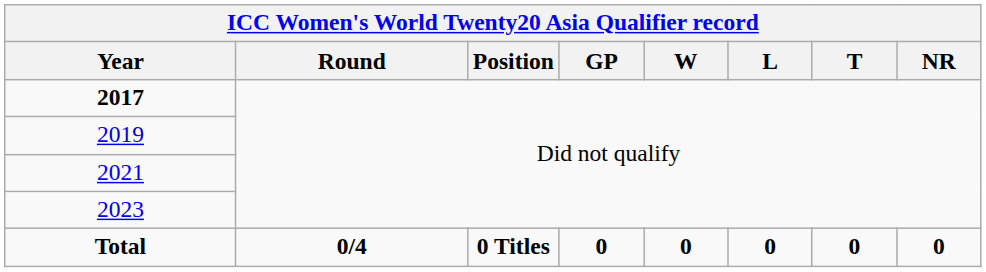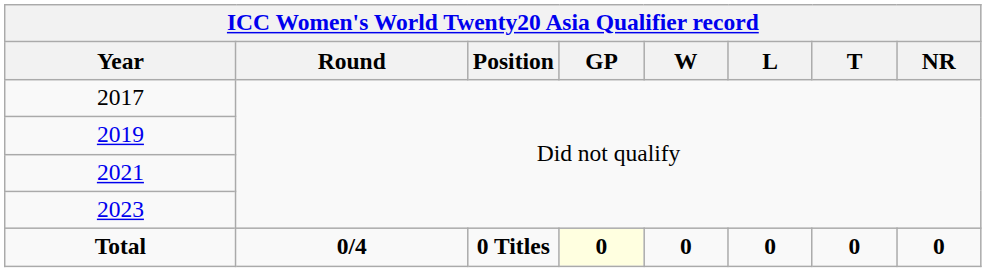(120, 97) bold -> (120, 97) normal
(601, 246) no background -> (601, 246) lightyellow background
